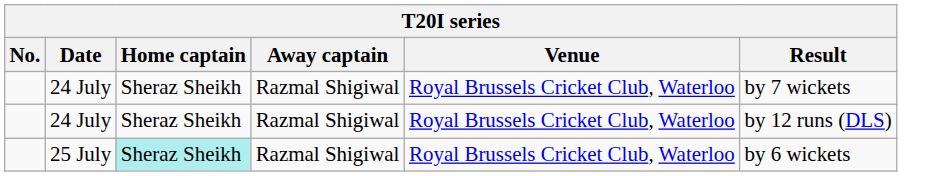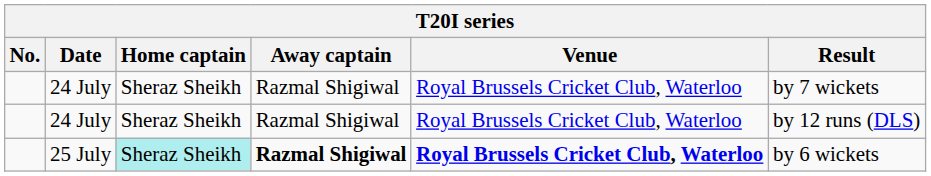(328, 154) normal -> (331, 154) bold
(572, 154) normal -> (590, 154) bold
